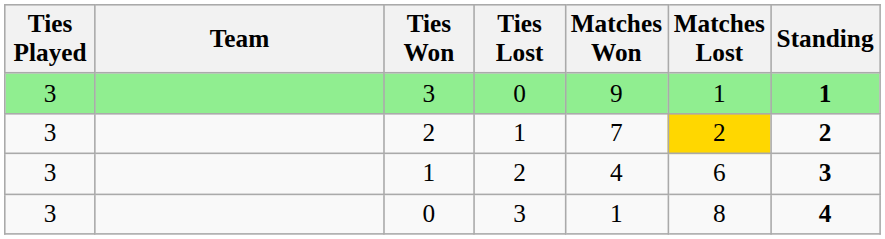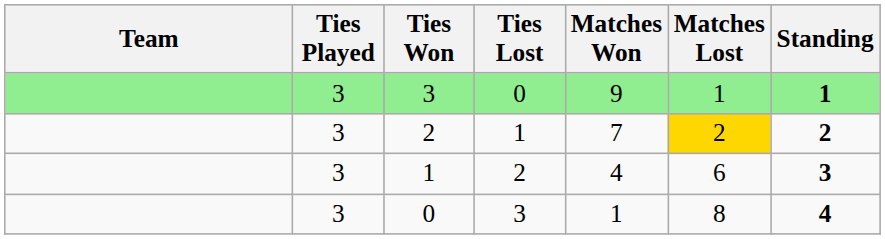columns swapped: (240, 38) <-> (50, 38)
